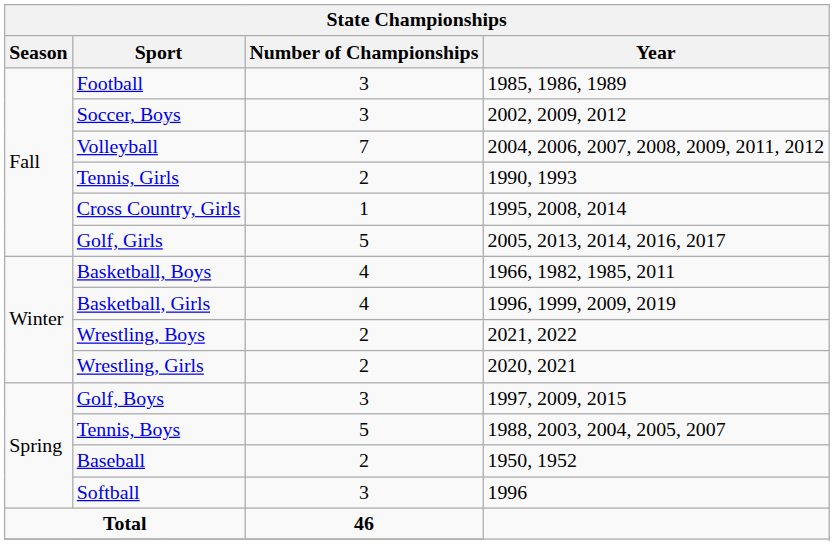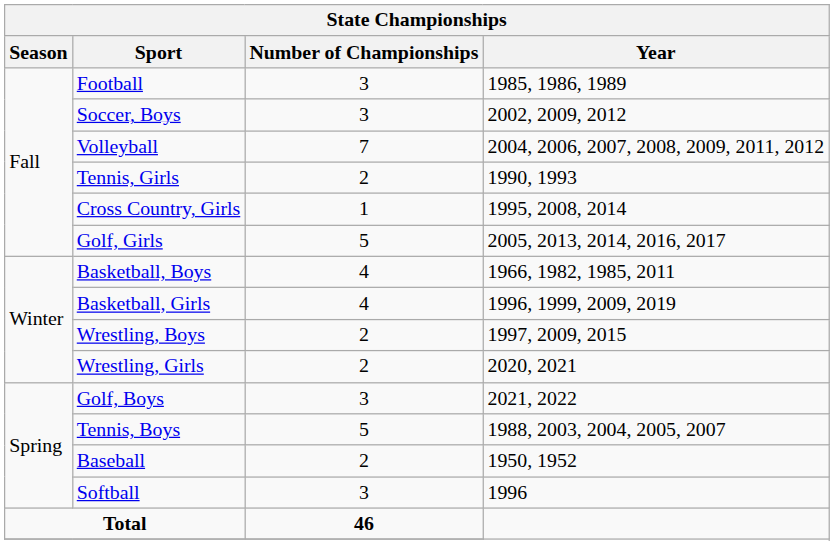(532, 334) 2021, 2022 -> (557, 334) 1997, 2009, 2015
(557, 397) 1997, 2009, 2015 -> (532, 397) 2021, 2022
